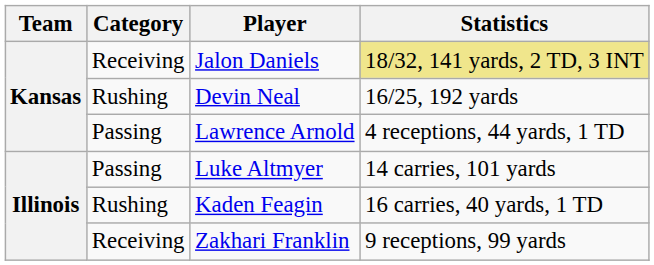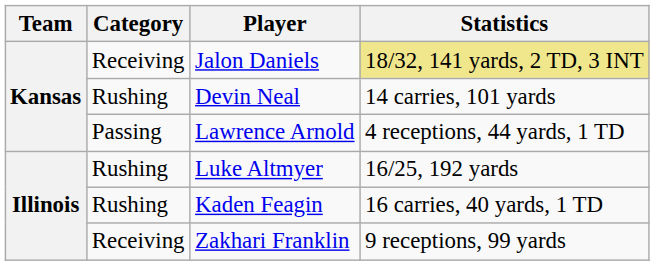(442, 96) 16/25, 192 yards -> (460, 96) 14 carries, 101 yards
(127, 168) Passing -> (130, 168) Rushing
(460, 168) 14 carries, 101 yards -> (442, 168) 16/25, 192 yards
